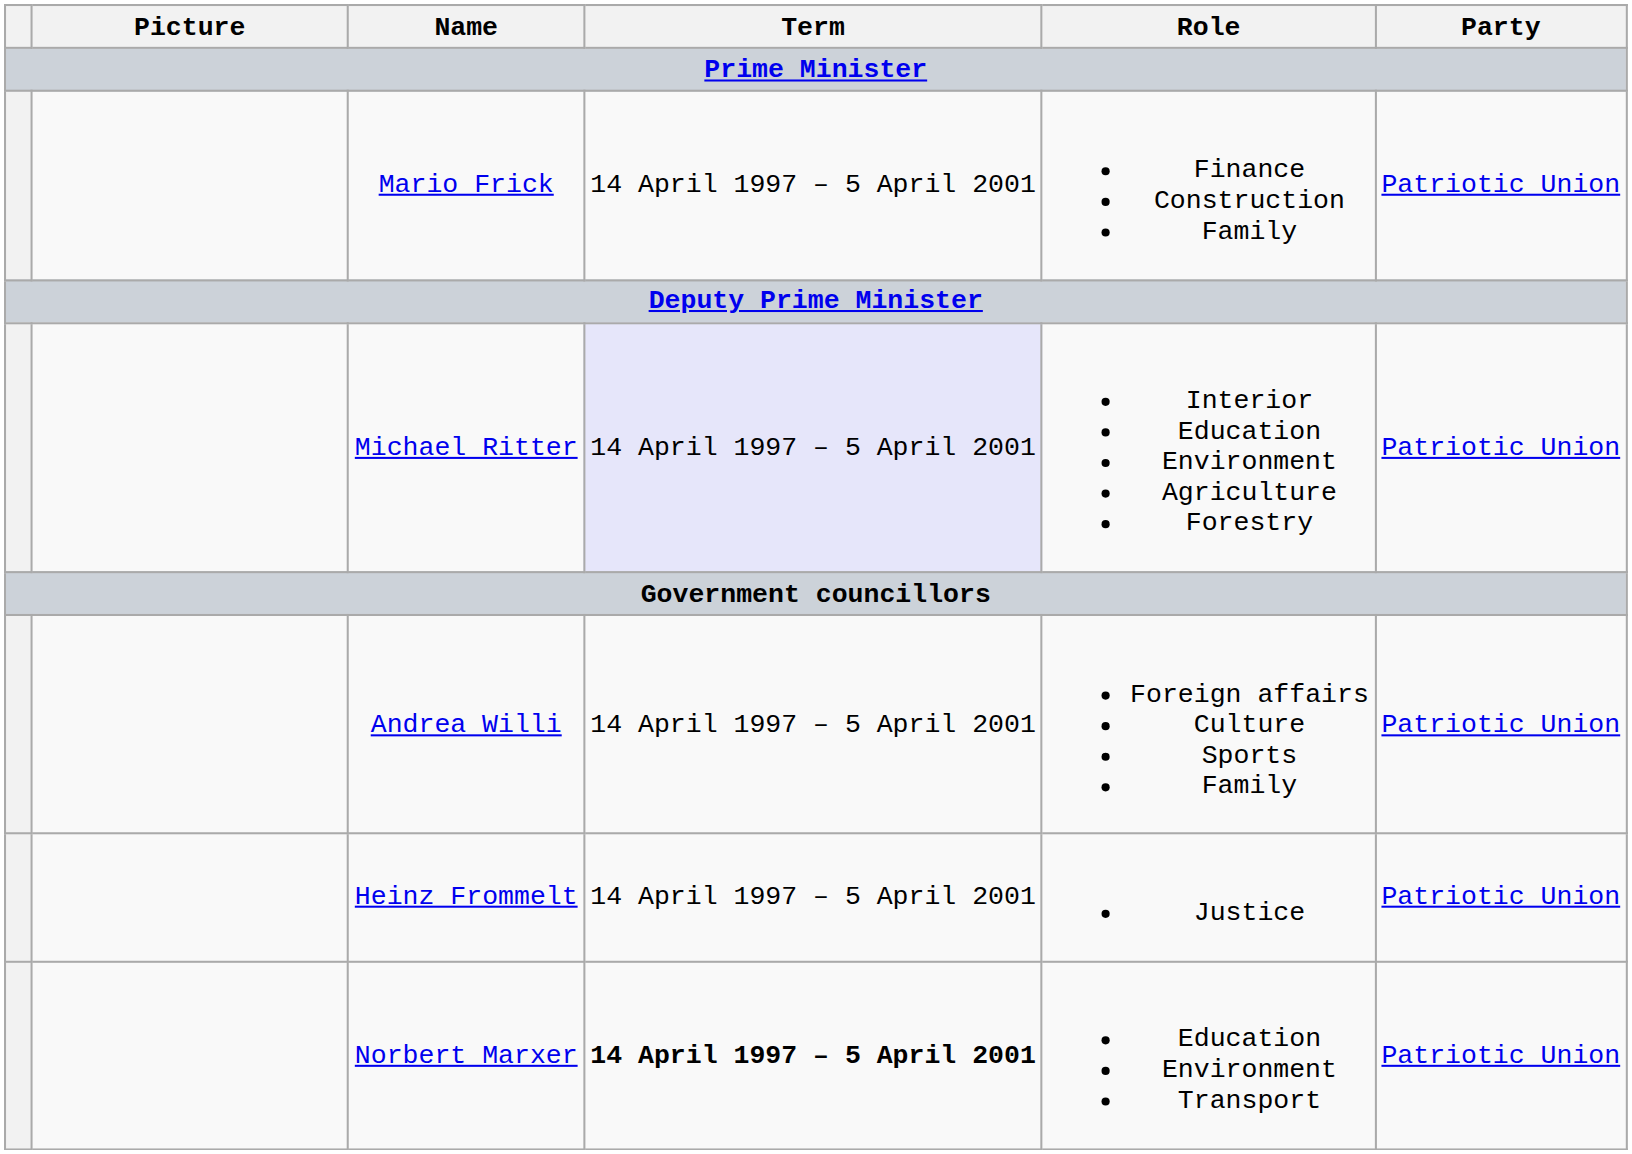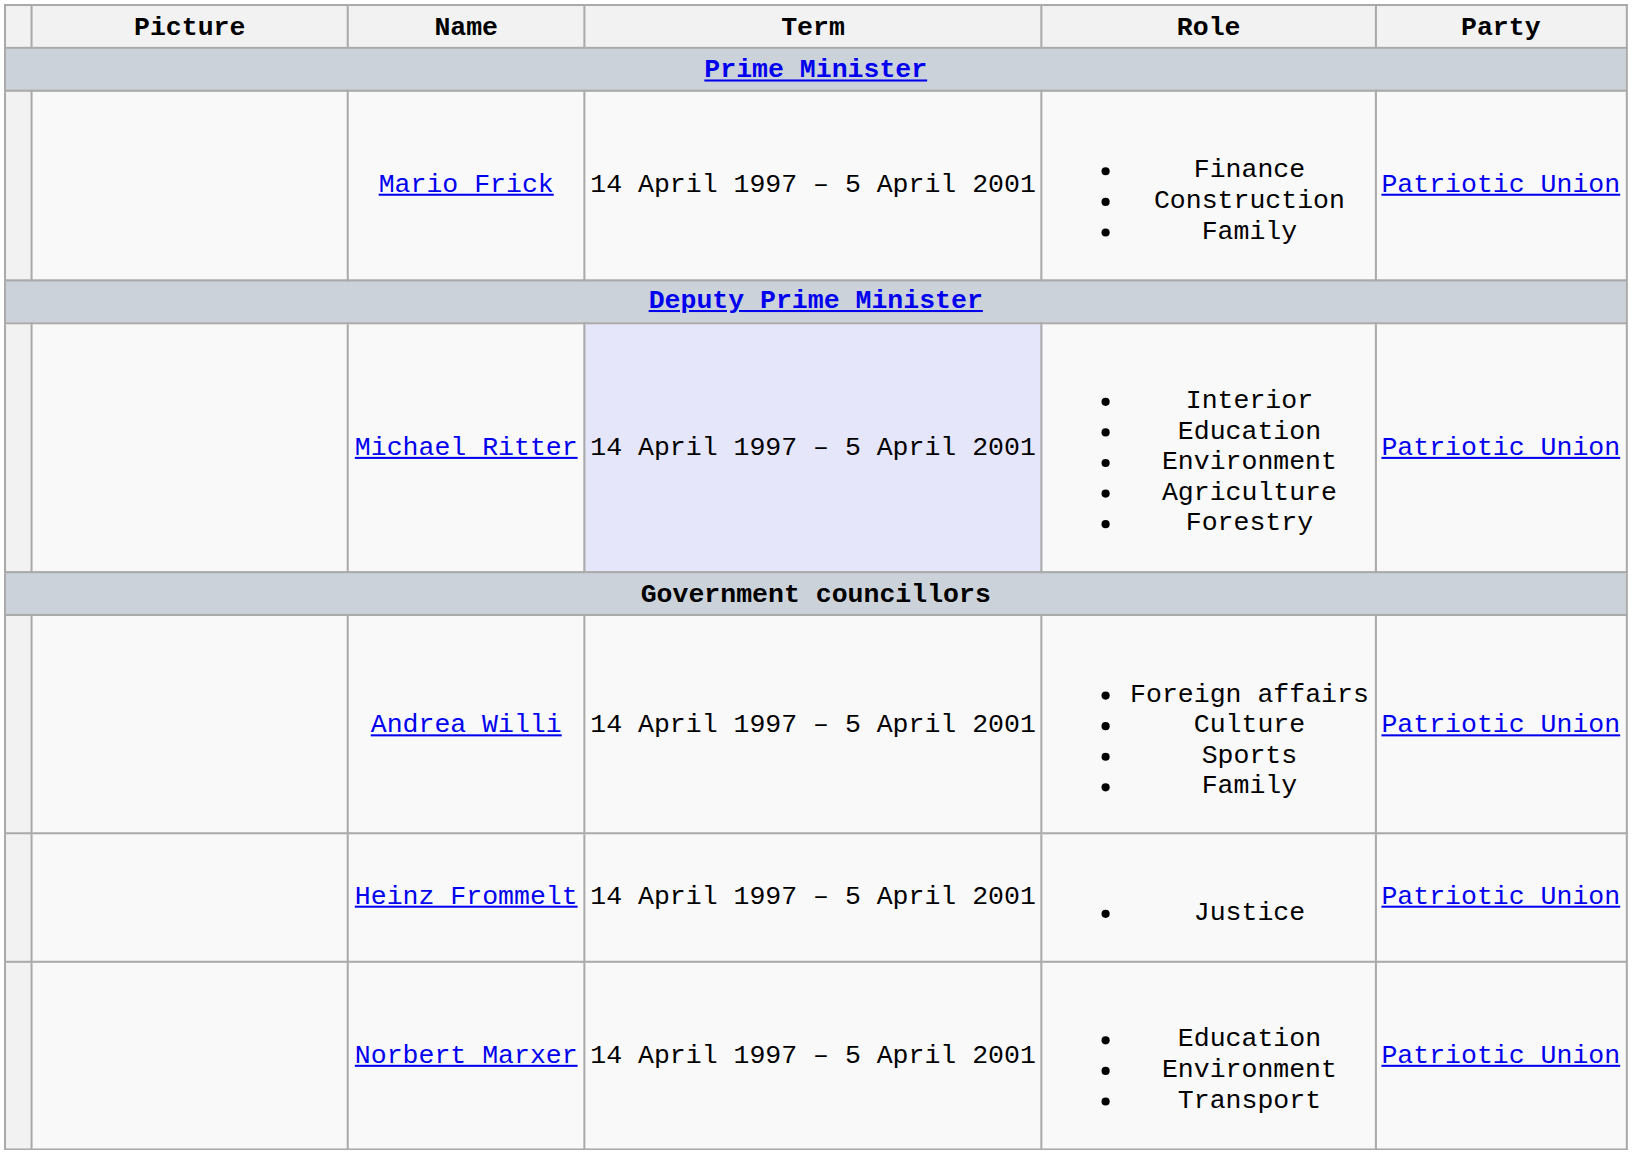(813, 1055) bold -> (813, 1055) normal
